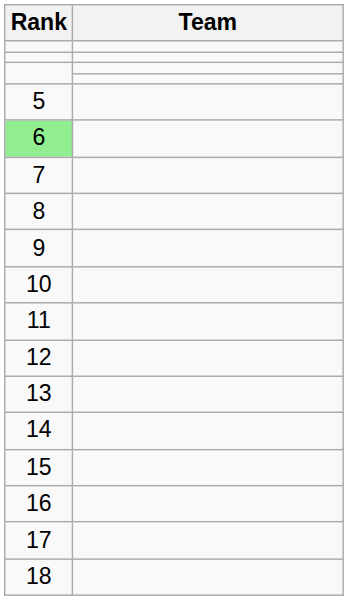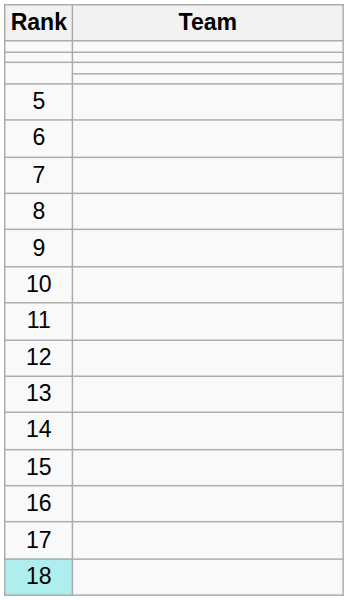(39, 138) lightgreen background -> (39, 138) no background
(39, 576) no background -> (39, 576) paleturquoise background
